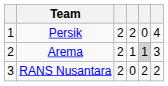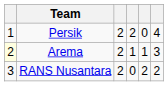(10, 52) no background -> (10, 52) lightyellow background
(145, 52) lightgrey background -> (145, 52) no background
